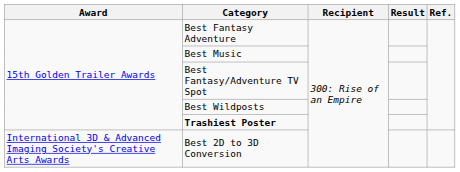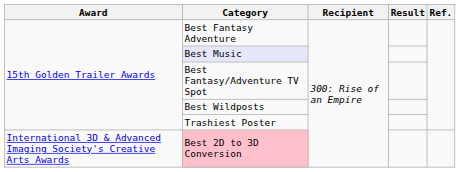(213, 54) no background -> (213, 54) lavender background
(230, 122) bold -> (230, 122) normal
(222, 149) no background -> (222, 149) pink background
